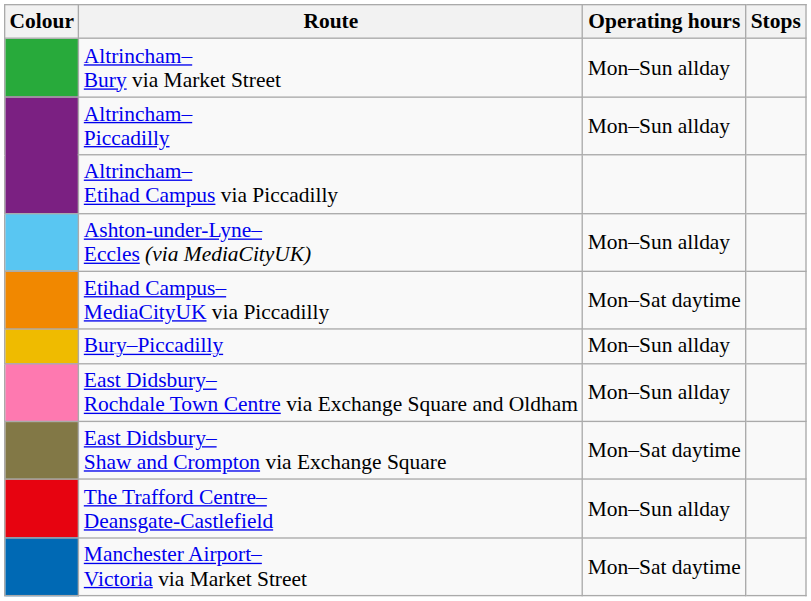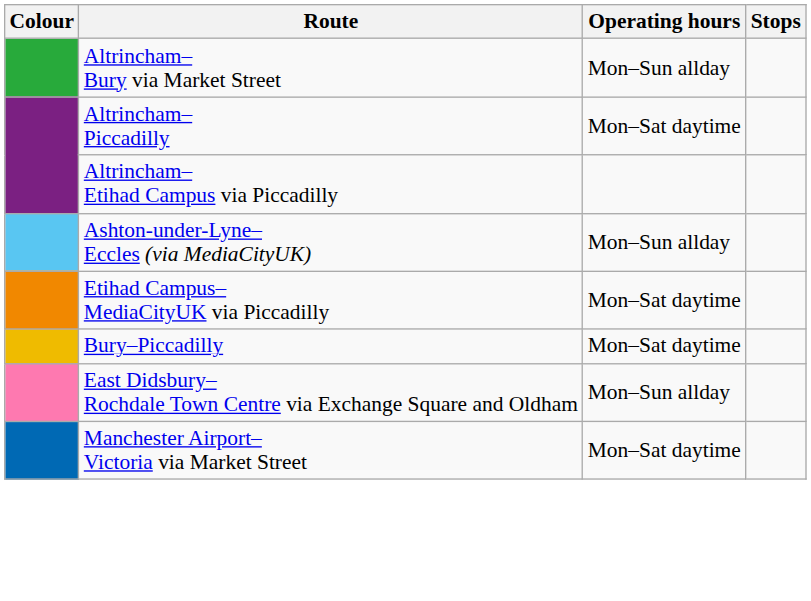(659, 125) Mon–Sun allday -> (664, 125) Mon–Sat daytime
(659, 346) Mon–Sun allday -> (664, 346) Mon–Sat daytime
- row: (265, 450)
- row: (178, 508)
